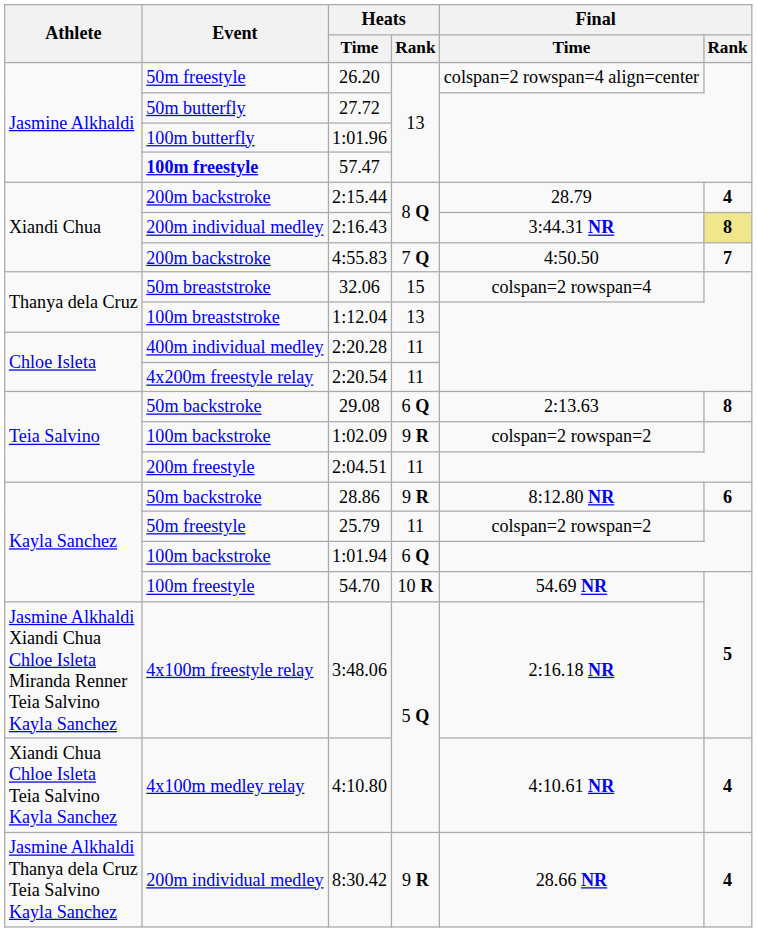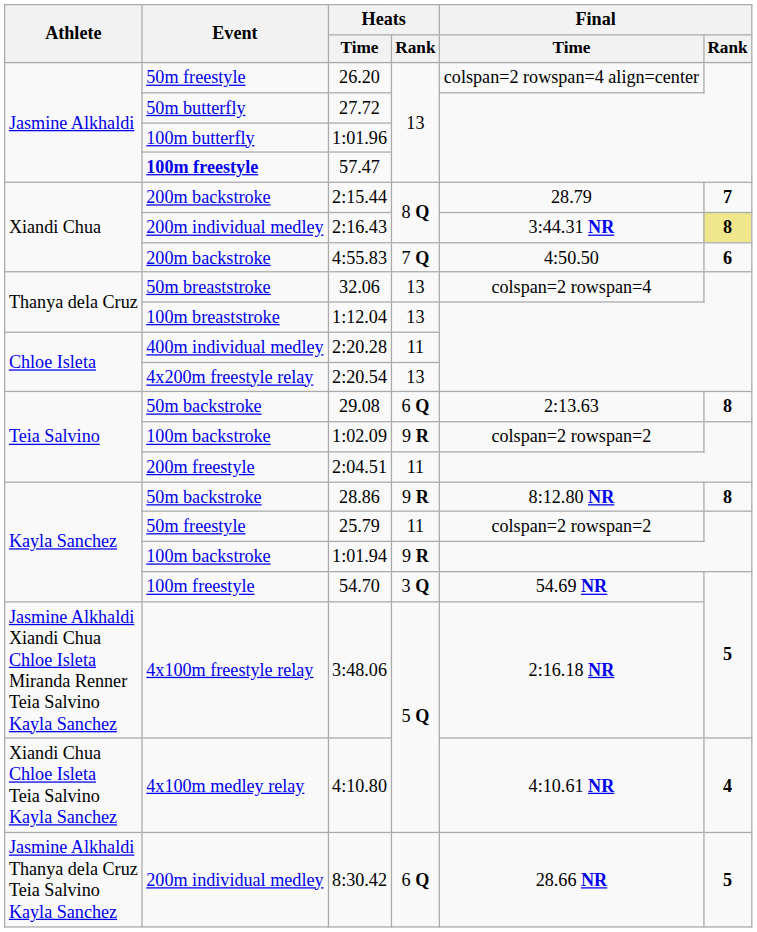(727, 197) 4 -> (727, 197) 7
(727, 257) 7 -> (727, 257) 6
(415, 287) 15 -> (415, 287) 13
(415, 377) 11 -> (415, 377) 13
(727, 497) 6 -> (727, 497) 8
(415, 556) 6 Q -> (415, 556) 9 R
(415, 586) 10 R -> (415, 586) 3 Q
(415, 880) 9 R -> (415, 880) 6 Q
(727, 880) 4 -> (727, 880) 5
